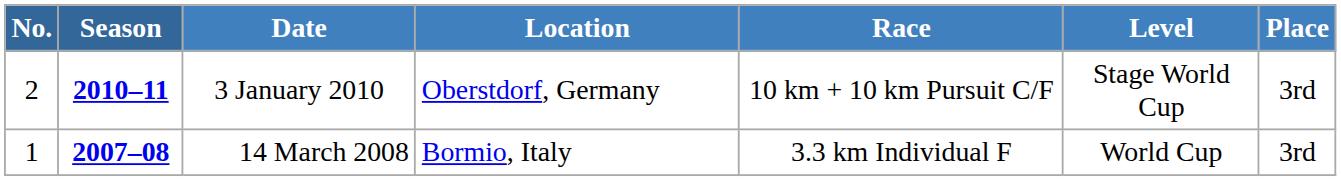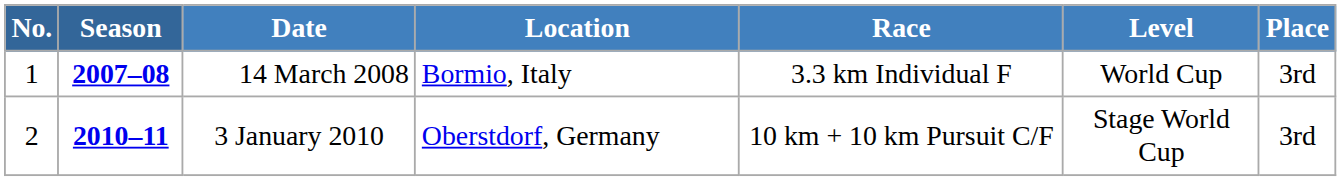rows swapped: (324, 152) <-> (299, 89)
